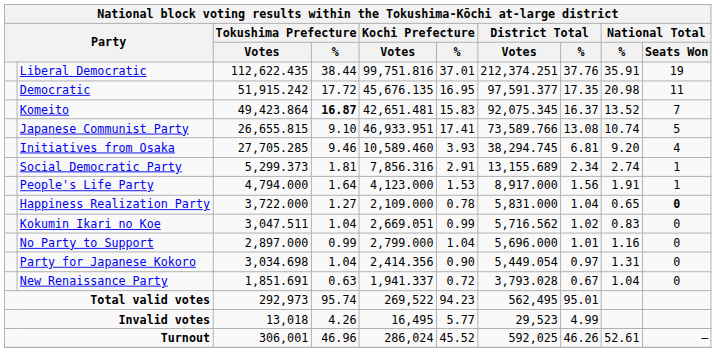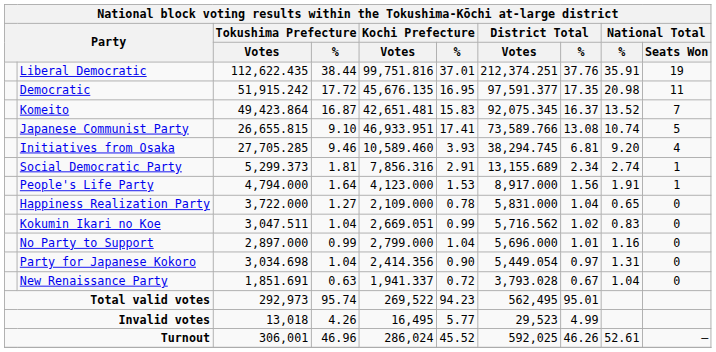(339, 109) bold -> (339, 109) normal
(677, 205) bold -> (677, 205) normal
